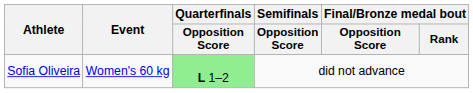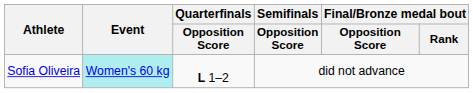(128, 72) no background -> (128, 72) paleturquoise background
(213, 78) lightgreen background -> (213, 78) no background
